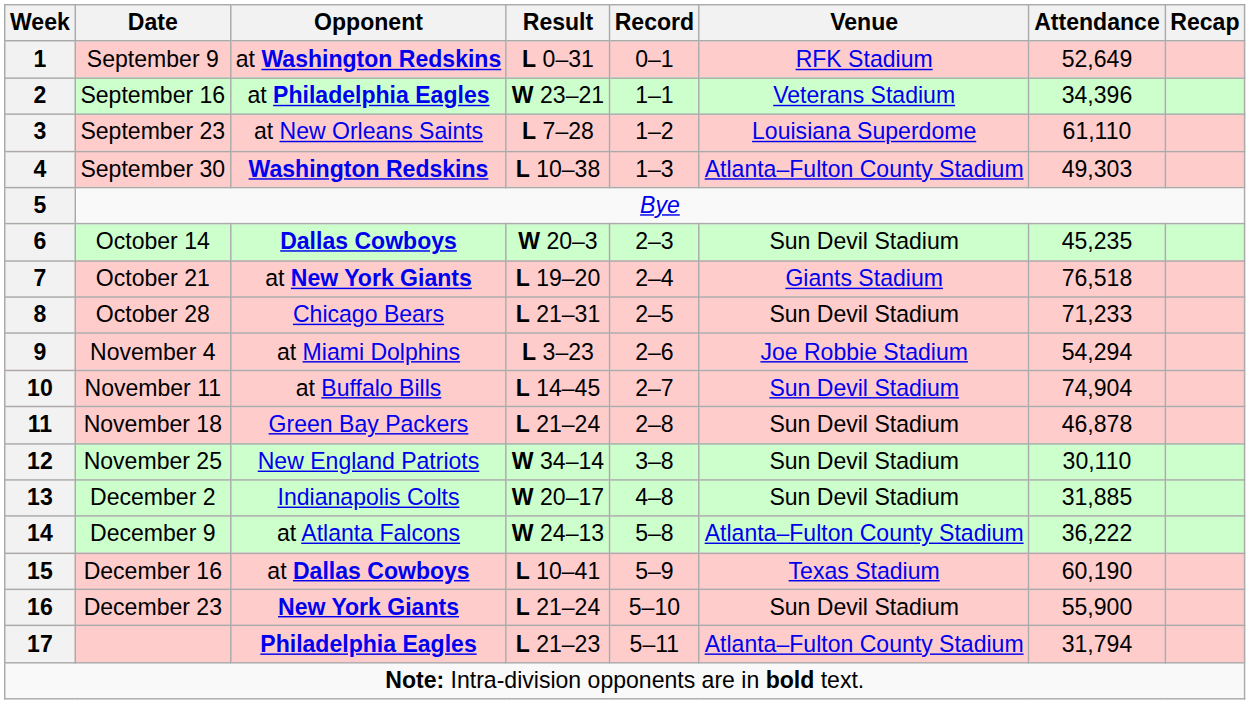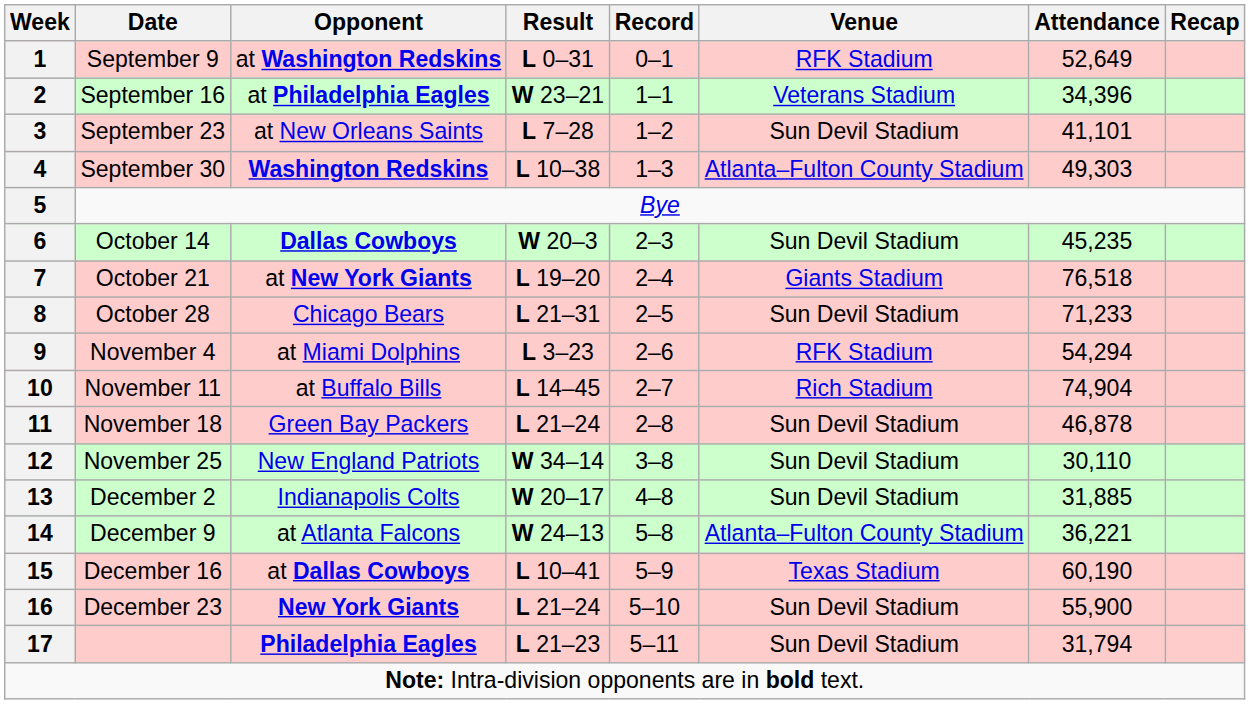(864, 132) Louisiana Superdome -> (864, 132) Sun Devil Stadium
(1097, 132) 61,110 -> (1097, 132) 41,101
(864, 351) Joe Robbie Stadium -> (864, 351) RFK Stadium
(864, 388) Sun Devil Stadium -> (864, 388) Rich Stadium
(1097, 534) 36,222 -> (1097, 534) 36,221
(864, 643) Atlanta–Fulton County Stadium -> (864, 643) Sun Devil Stadium
